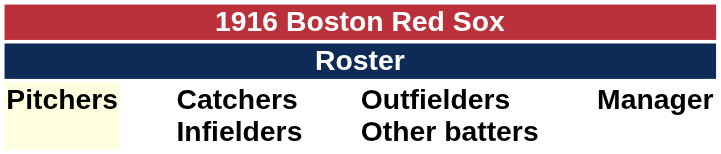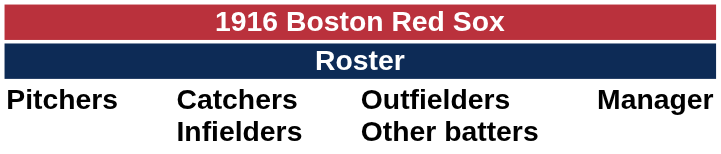(62, 99) lightyellow background -> (62, 99) no background
